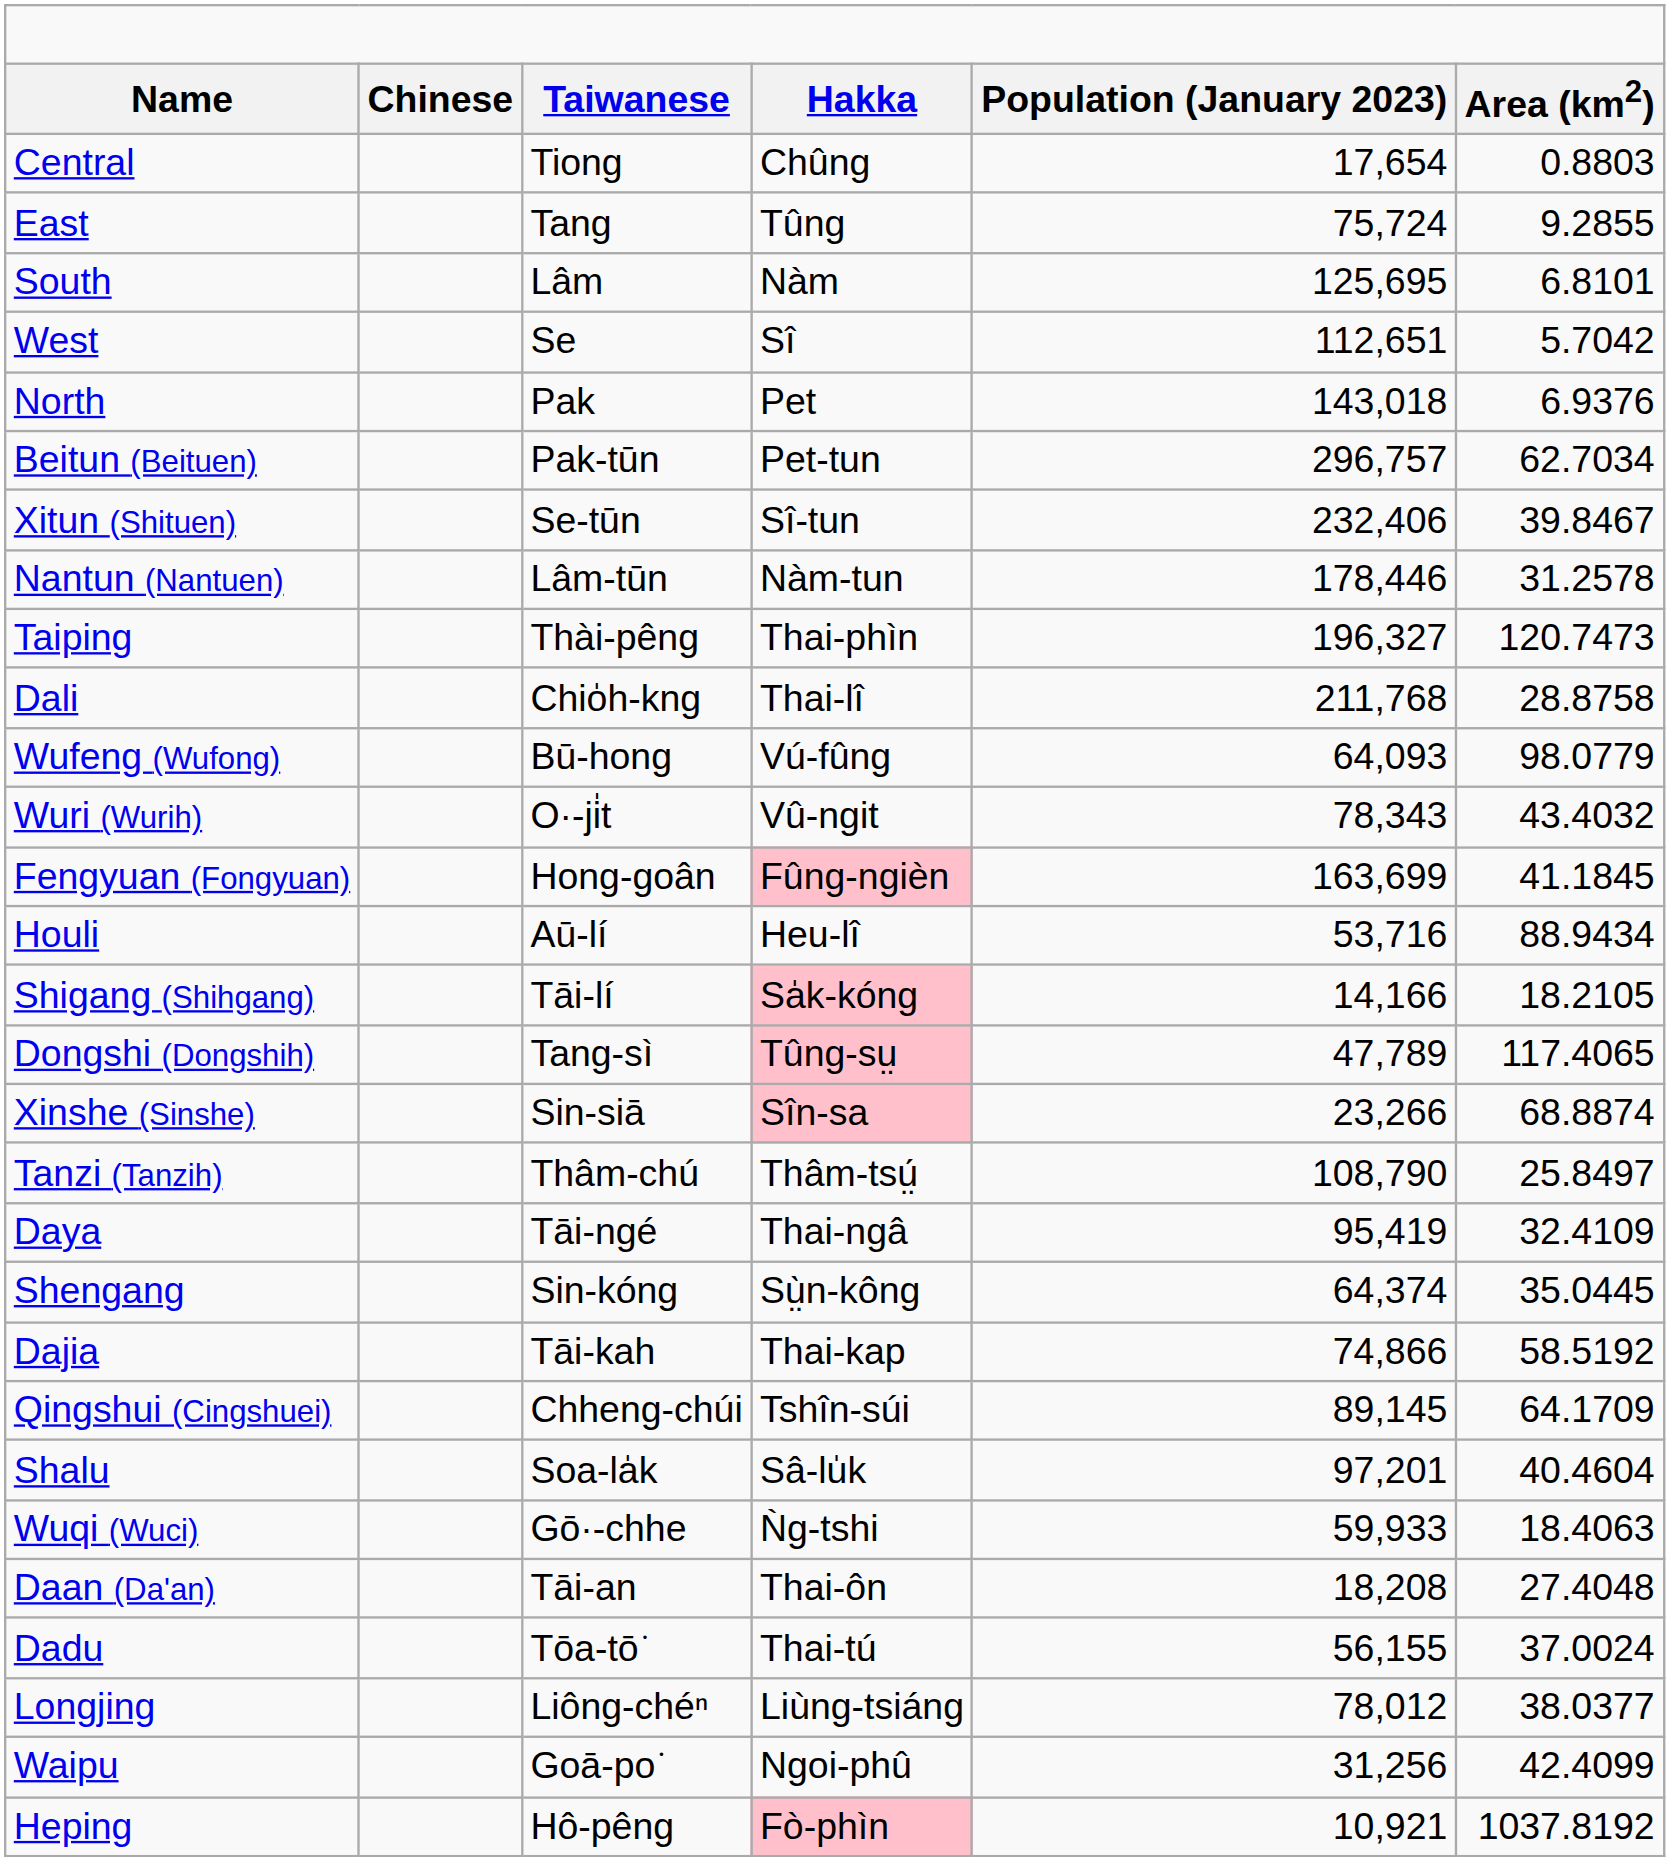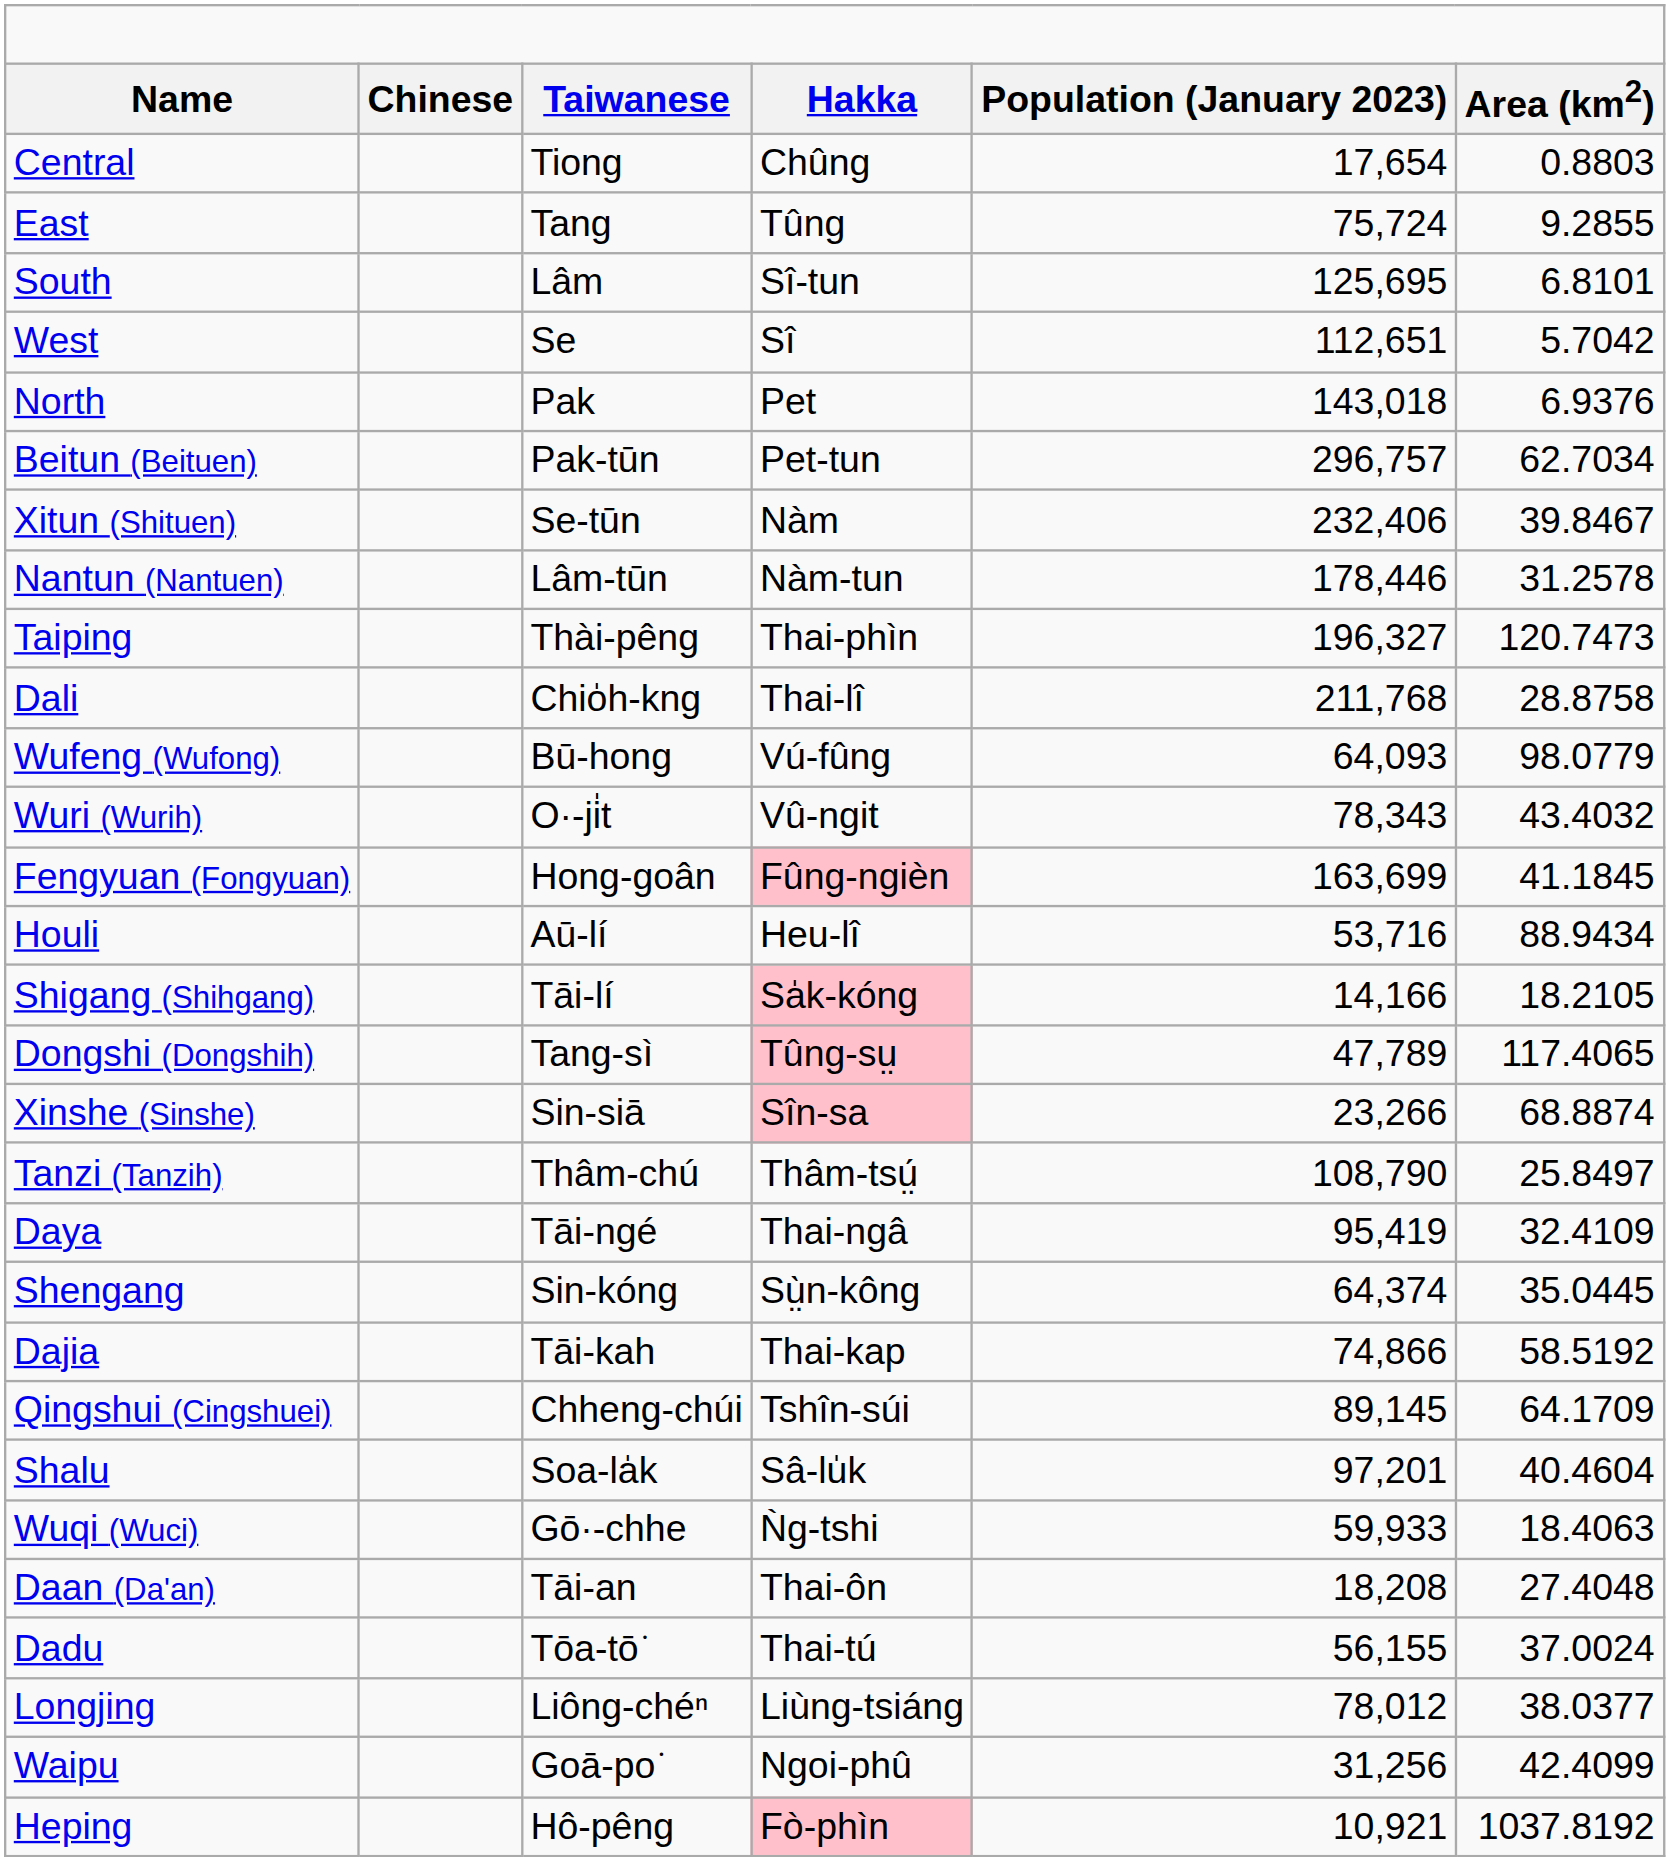(800, 281) Nàm -> (810, 281) Sî-tun
(810, 519) Sî-tun -> (800, 519) Nàm
